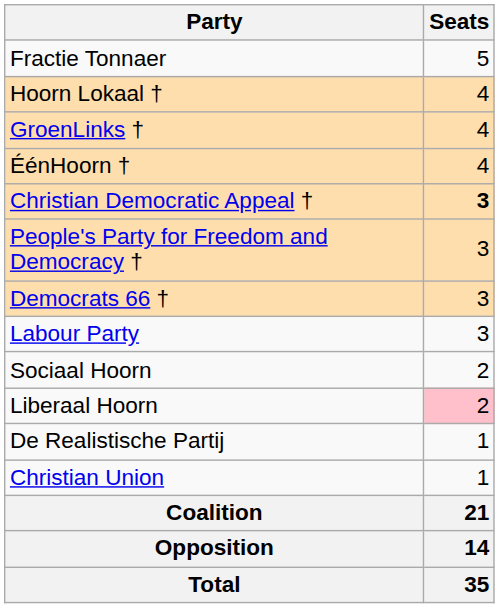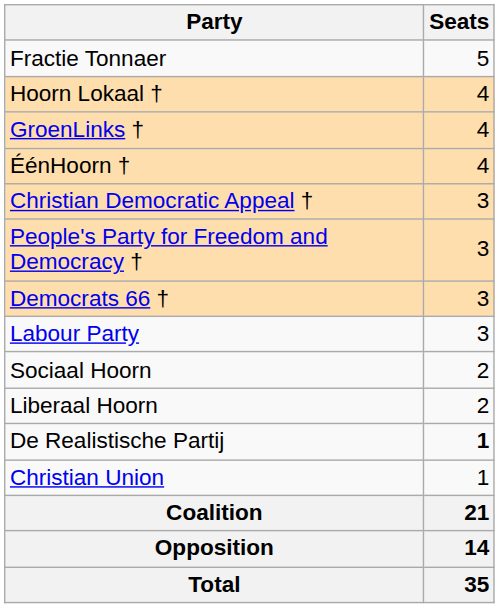(483, 201) bold -> (483, 201) normal
(483, 405) pink background -> (483, 405) no background
(483, 441) normal -> (483, 441) bold
